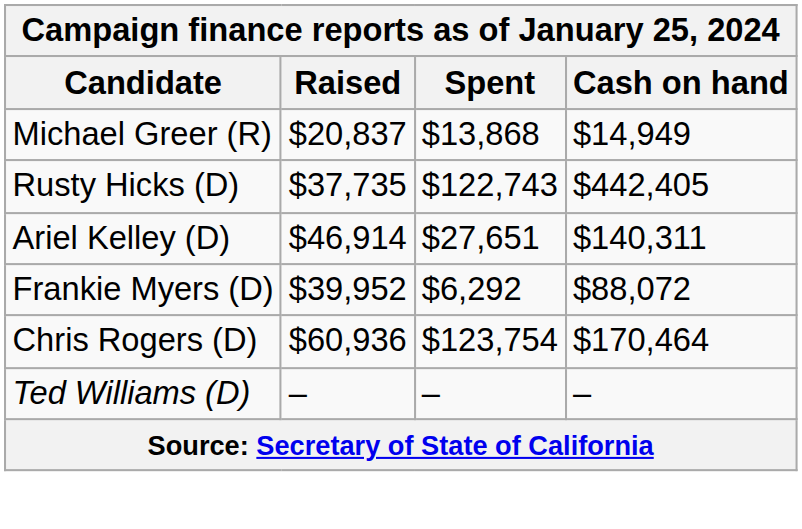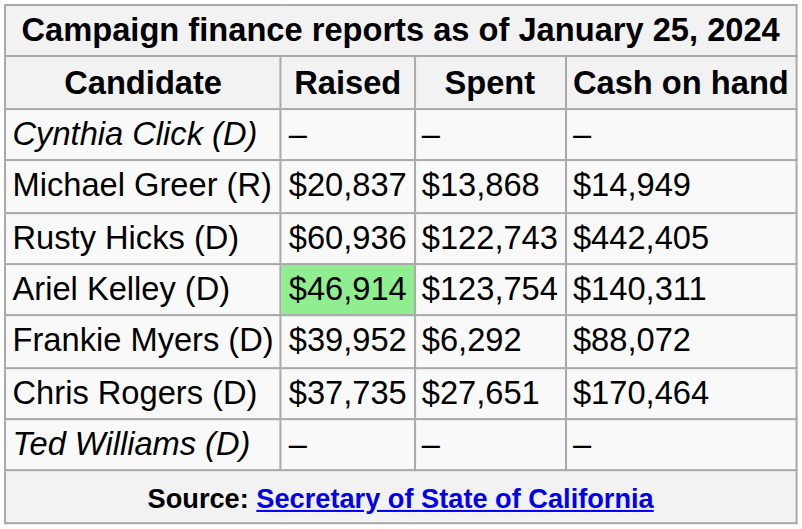+ row: (135, 133)
(348, 185) $37,735 -> (348, 237) $60,936
(348, 237) no background -> (348, 289) lightgreen background
(481, 237) $27,651 -> (490, 289) $123,754
(348, 340) $60,936 -> (348, 392) $37,735
(490, 340) $123,754 -> (481, 392) $27,651
